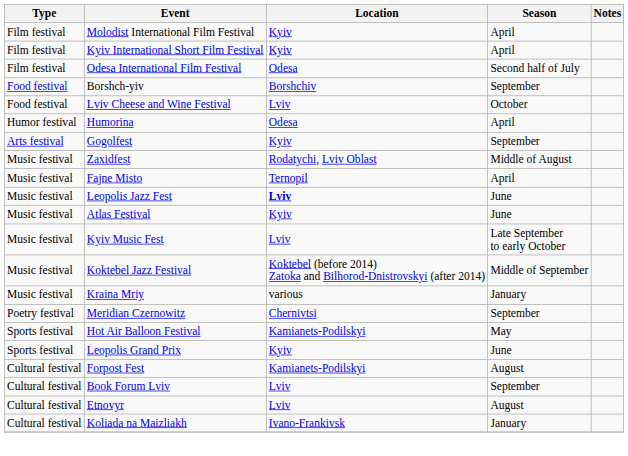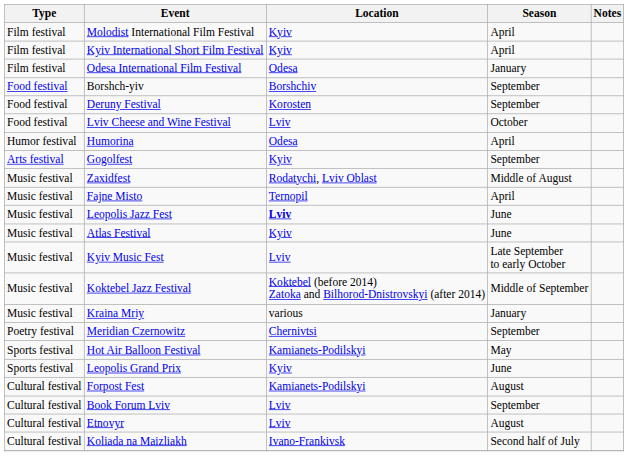(535, 68) Second half of July -> (508, 68) January
+ row: (124, 104)
(508, 423) January -> (535, 441) Second half of July
